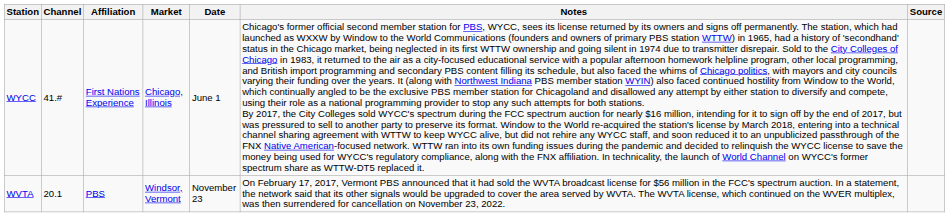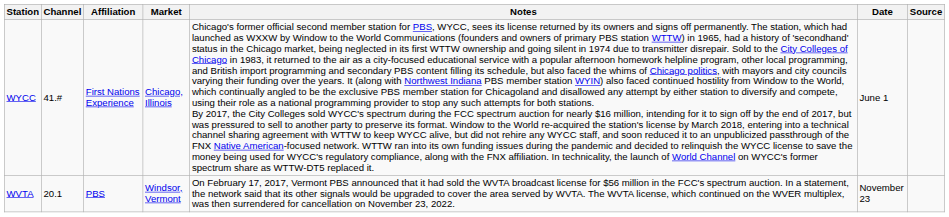columns swapped: (215, 12) <-> (574, 12)
